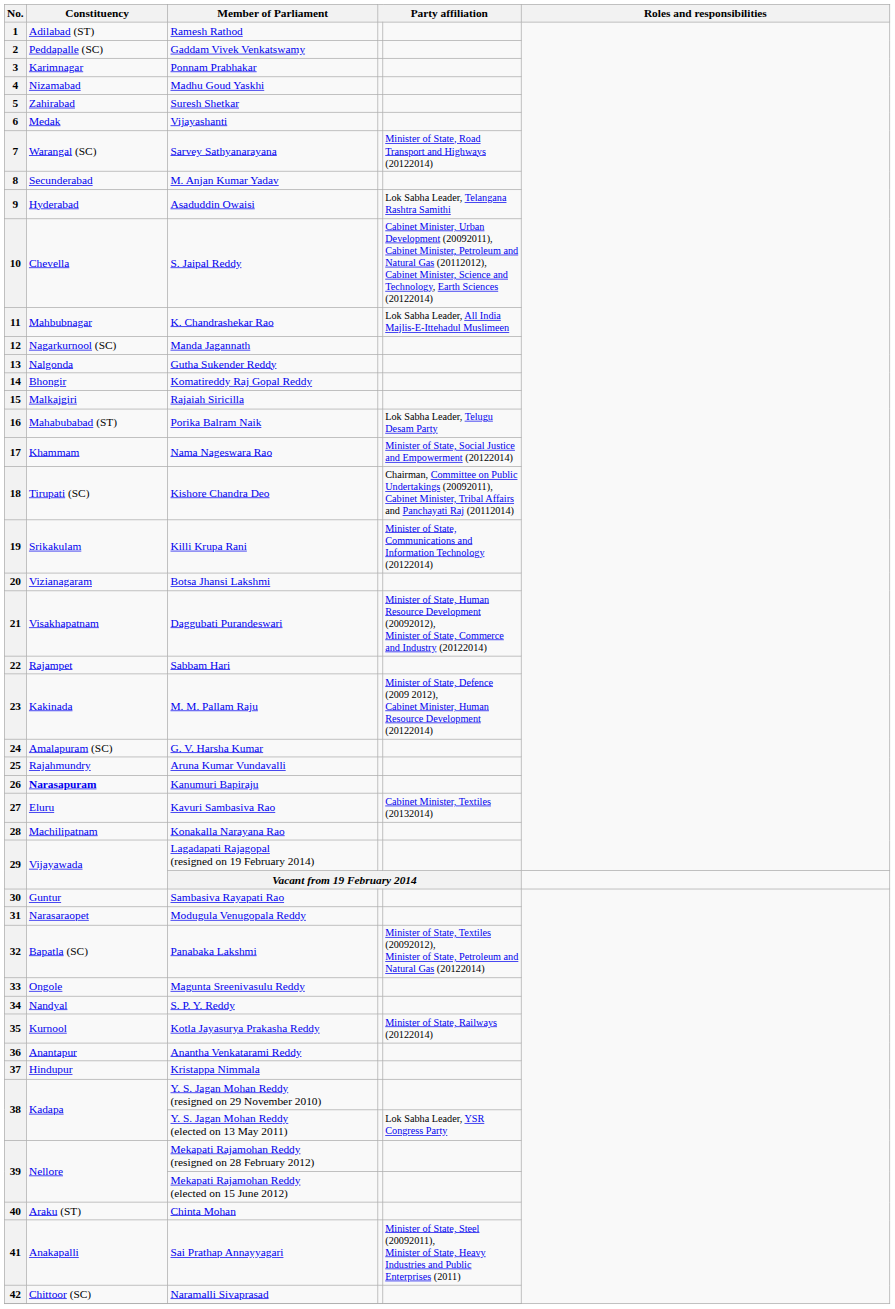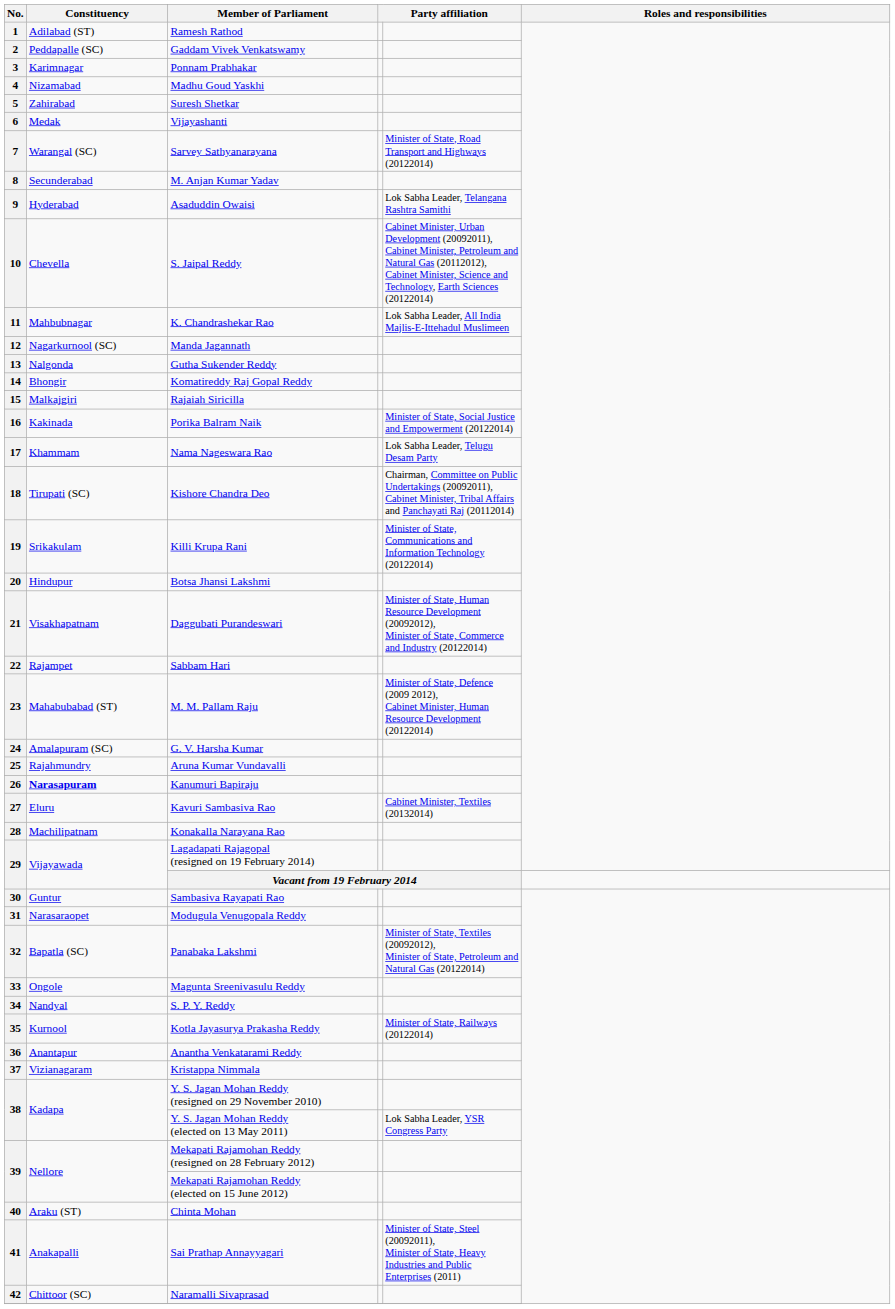(73, 423) Mahabubabad (ST) -> (51, 423) Kakinada
(439, 423) Lok Sabha Leader, Telugu Desam Party -> (450, 423) Minister of State, Social Justice and Empowerment (20122014)
(450, 452) Minister of State, Social Justice and Empowerment (20122014) -> (439, 452) Lok Sabha Leader, Telugu Desam Party
(60, 581) Vizianagaram -> (51, 581) Hindupur
(51, 706) Kakinada -> (73, 706) Mahabubabad (ST)
(51, 1070) Hindupur -> (60, 1070) Vizianagaram
